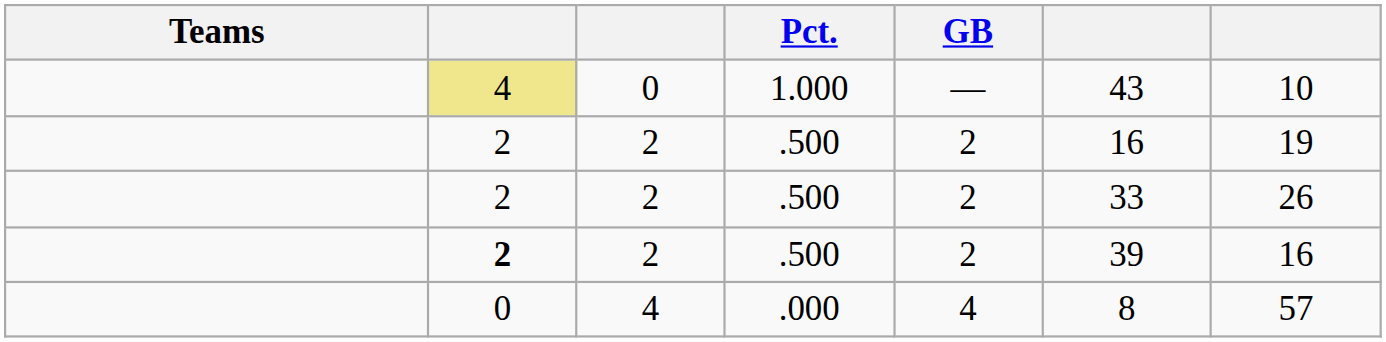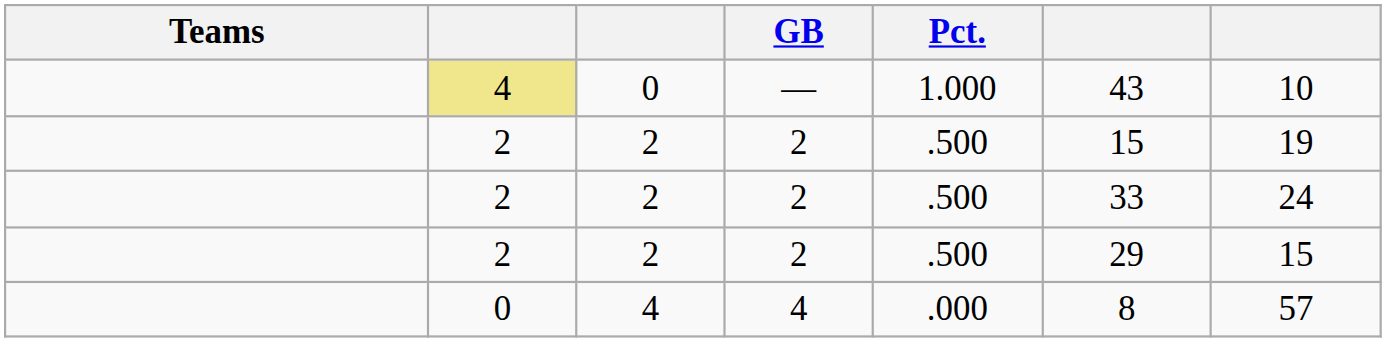columns swapped: (809, 32) <-> (968, 32)
(1127, 142) 16 -> (1127, 142) 15
(1296, 198) 26 -> (1296, 198) 24
(502, 253) bold -> (502, 253) normal
(1127, 253) 39 -> (1127, 253) 29
(1296, 253) 16 -> (1296, 253) 15
